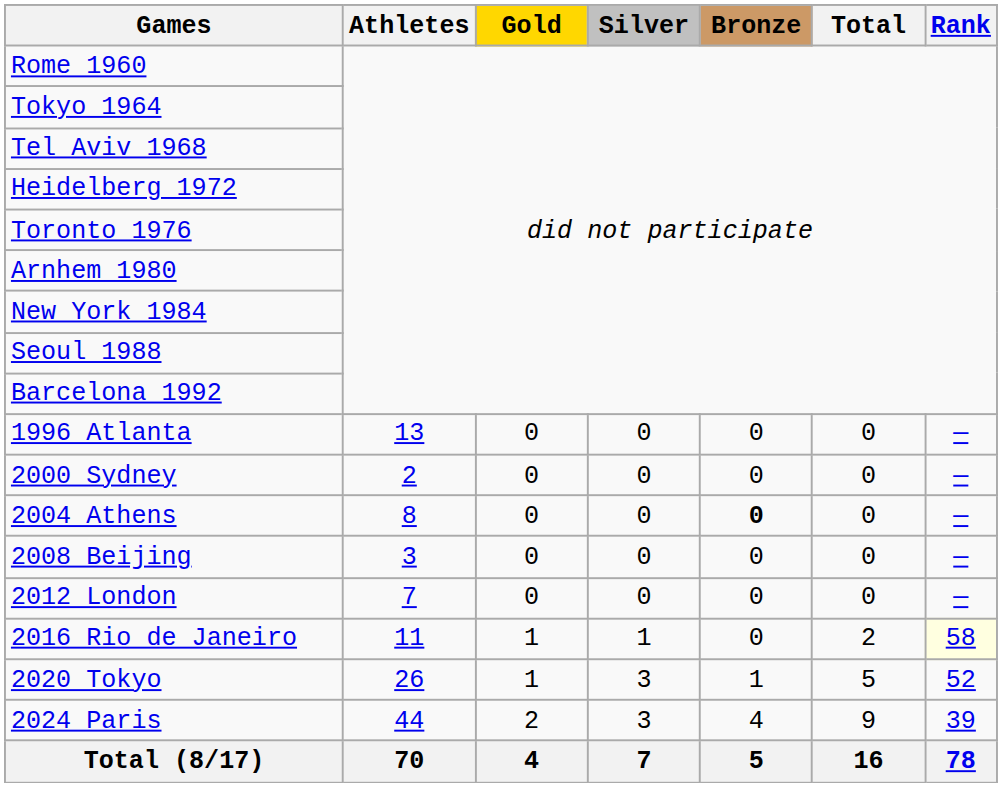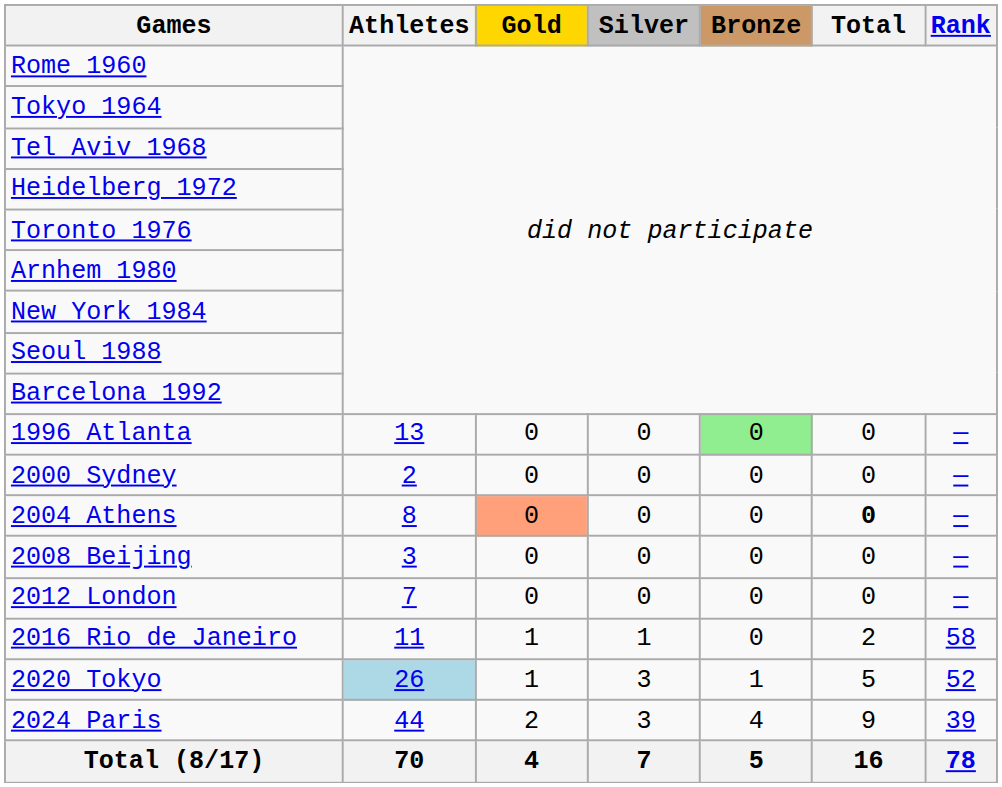(756, 434) no background -> (756, 434) lightgreen background
(532, 516) no background -> (532, 516) lightsalmon background
(756, 516) bold -> (756, 516) normal
(869, 516) normal -> (869, 516) bold
(961, 639) lightyellow background -> (961, 639) no background
(409, 680) no background -> (409, 680) lightblue background
